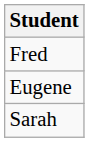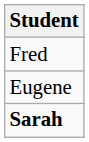(33, 119) normal -> (36, 119) bold
